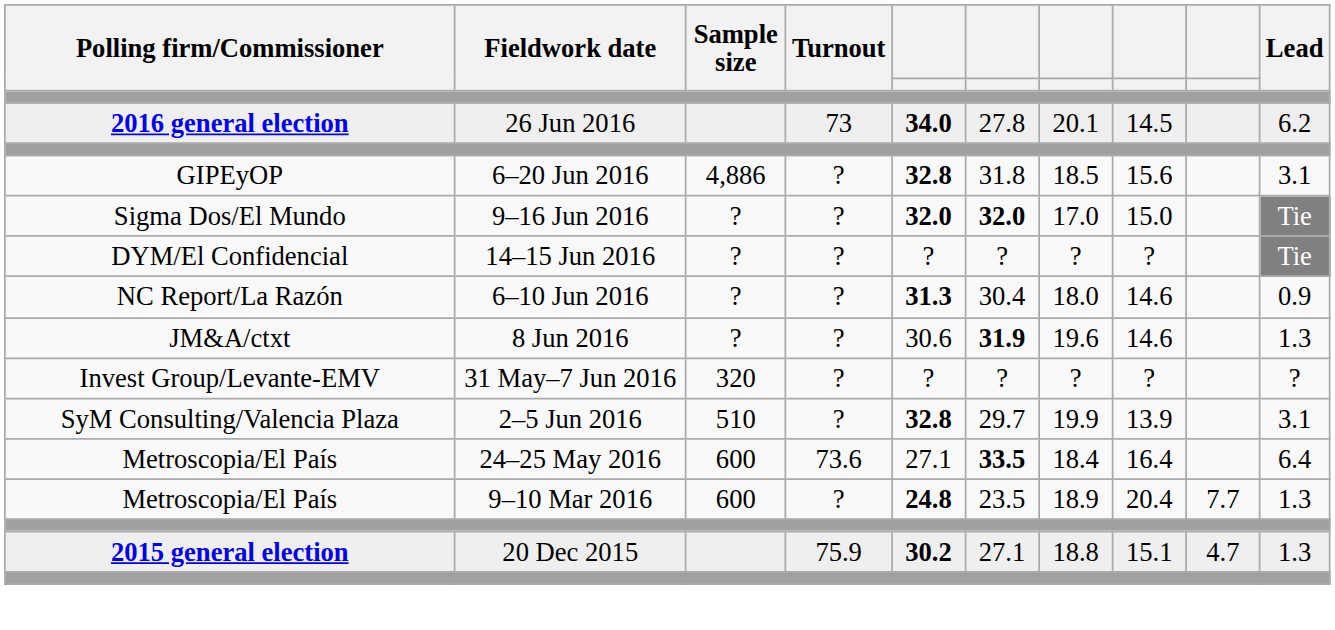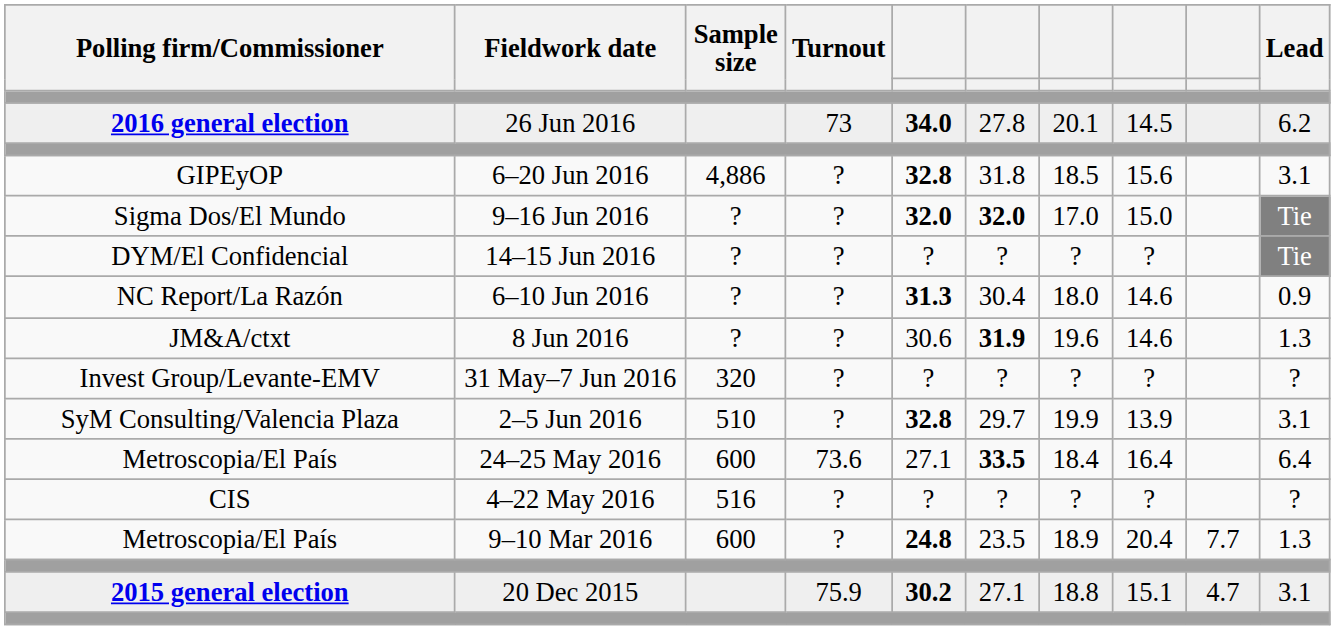+ row: (230, 498)
(1295, 551) 1.3 -> (1295, 591) 3.1
